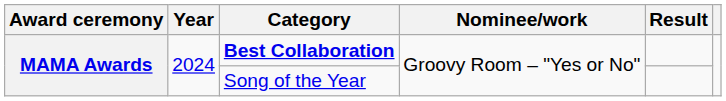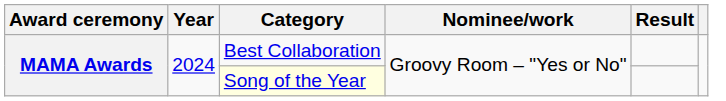(309, 50) bold -> (302, 50) normal
(295, 80) no background -> (295, 80) lightyellow background
